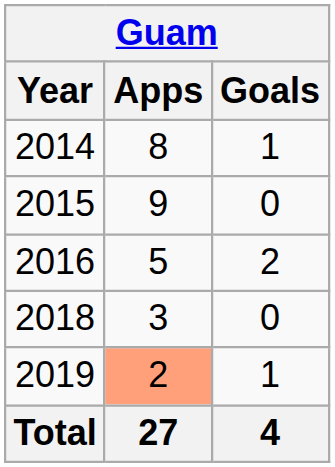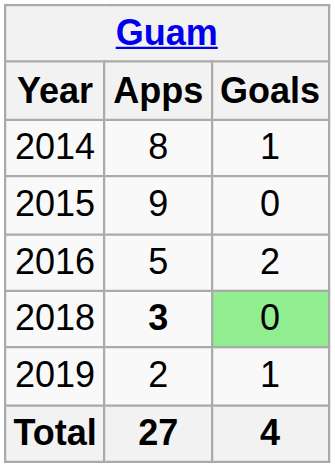(158, 318) normal -> (158, 318) bold
(270, 318) no background -> (270, 318) lightgreen background
(158, 375) lightsalmon background -> (158, 375) no background
